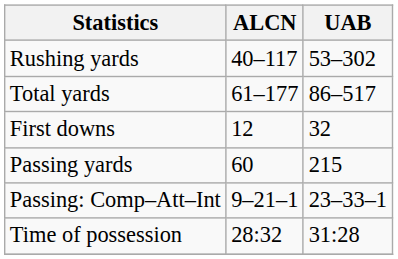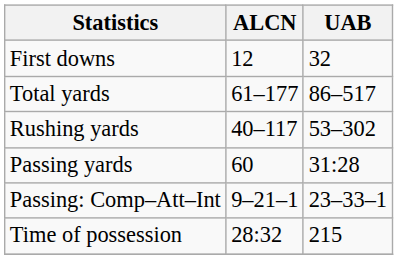rows swapped: (62, 129) <-> (74, 58)
(325, 164) 215 -> (334, 164) 31:28
(334, 235) 31:28 -> (325, 235) 215
